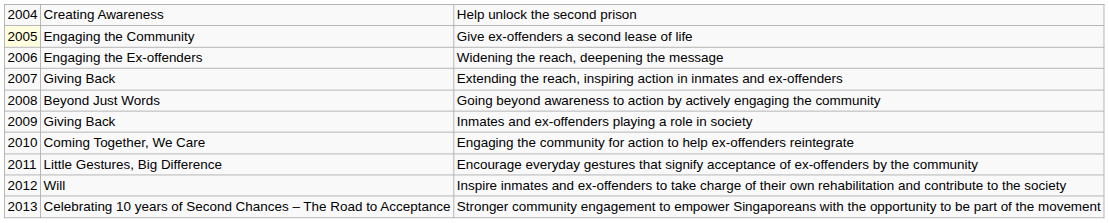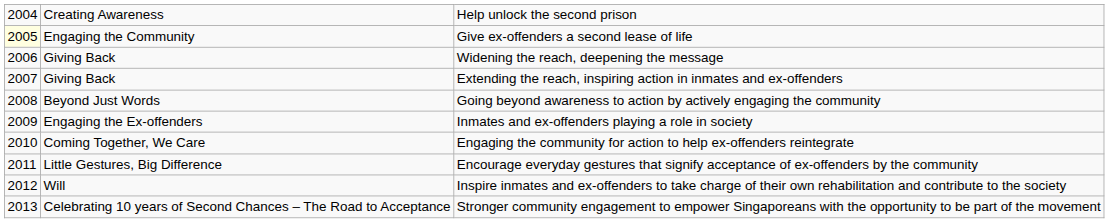(123, 57) Engaging the Ex-offenders -> (79, 57) Giving Back
(79, 121) Giving Back -> (123, 121) Engaging the Ex-offenders
